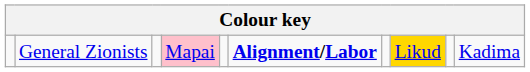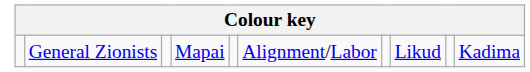(190, 50) pink background -> (200, 50) no background
(305, 50) bold -> (310, 50) normal
(418, 50) gold background -> (418, 50) no background
